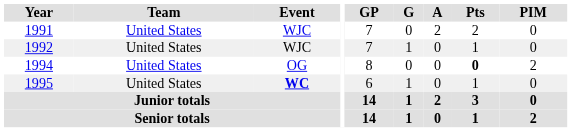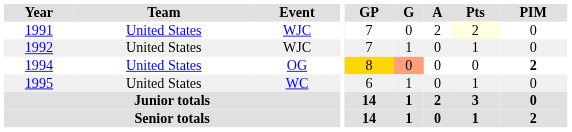(475, 30) no background -> (475, 30) lightyellow background
(369, 65) no background -> (369, 65) gold background
(409, 65) no background -> (409, 65) lightsalmon background
(475, 65) bold -> (475, 65) normal
(533, 65) normal -> (533, 65) bold
(297, 83) bold -> (297, 83) normal
